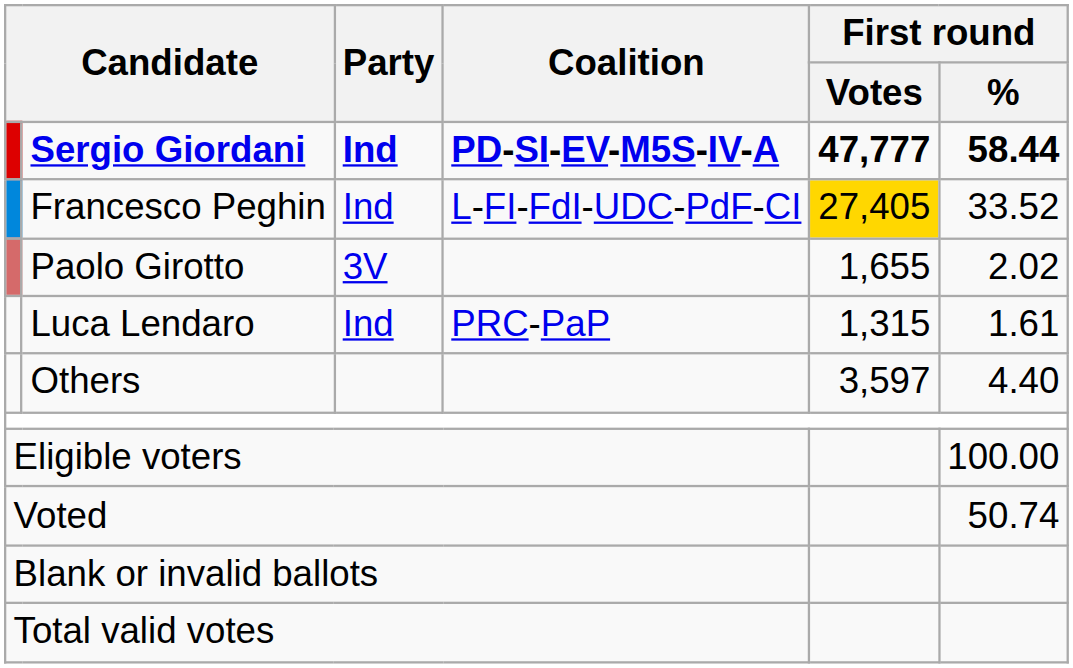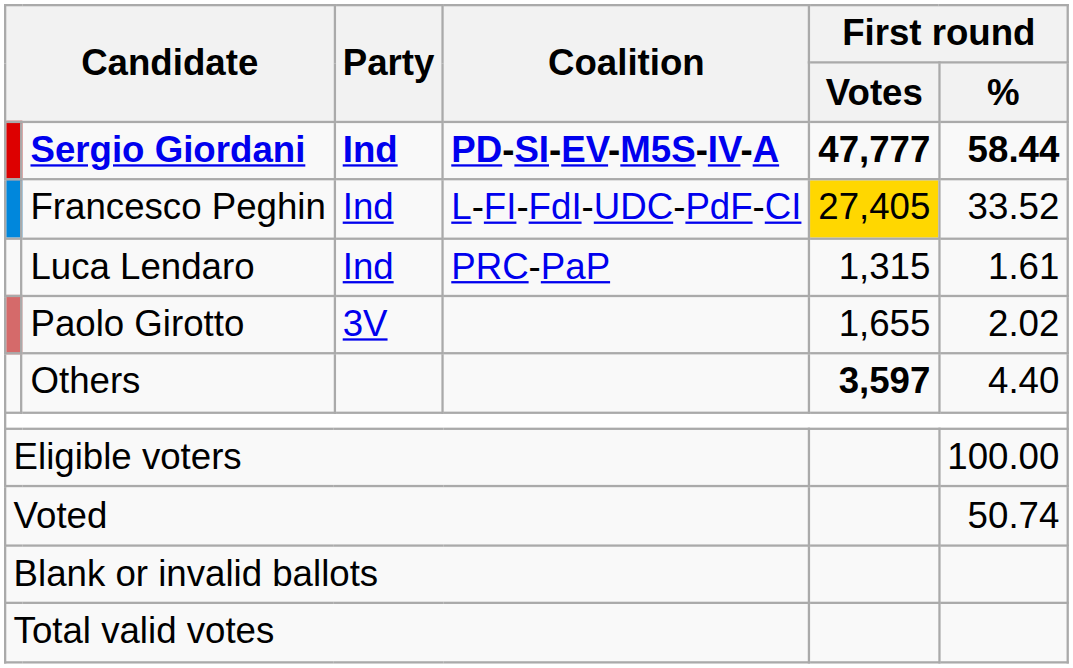rows swapped: (137, 265) <-> (143, 324)
(885, 382) normal -> (885, 382) bold
